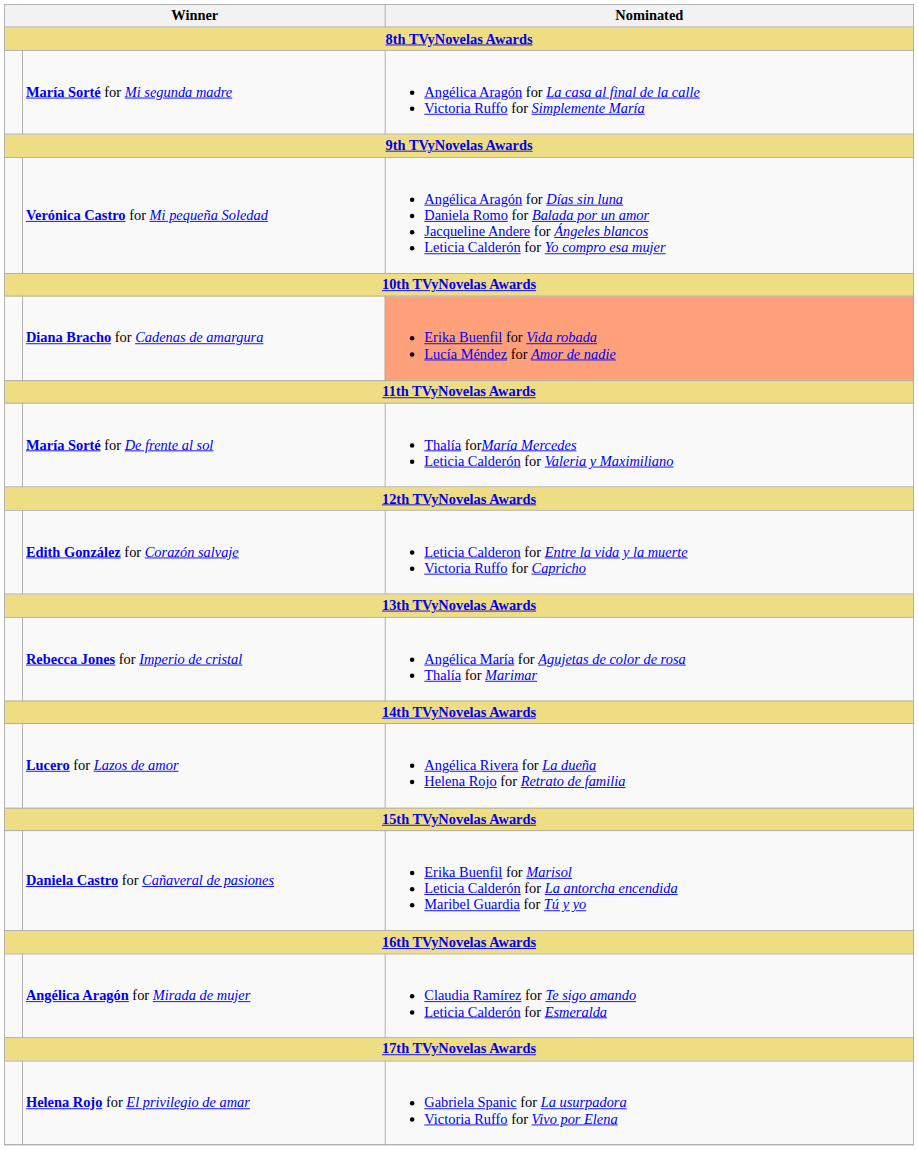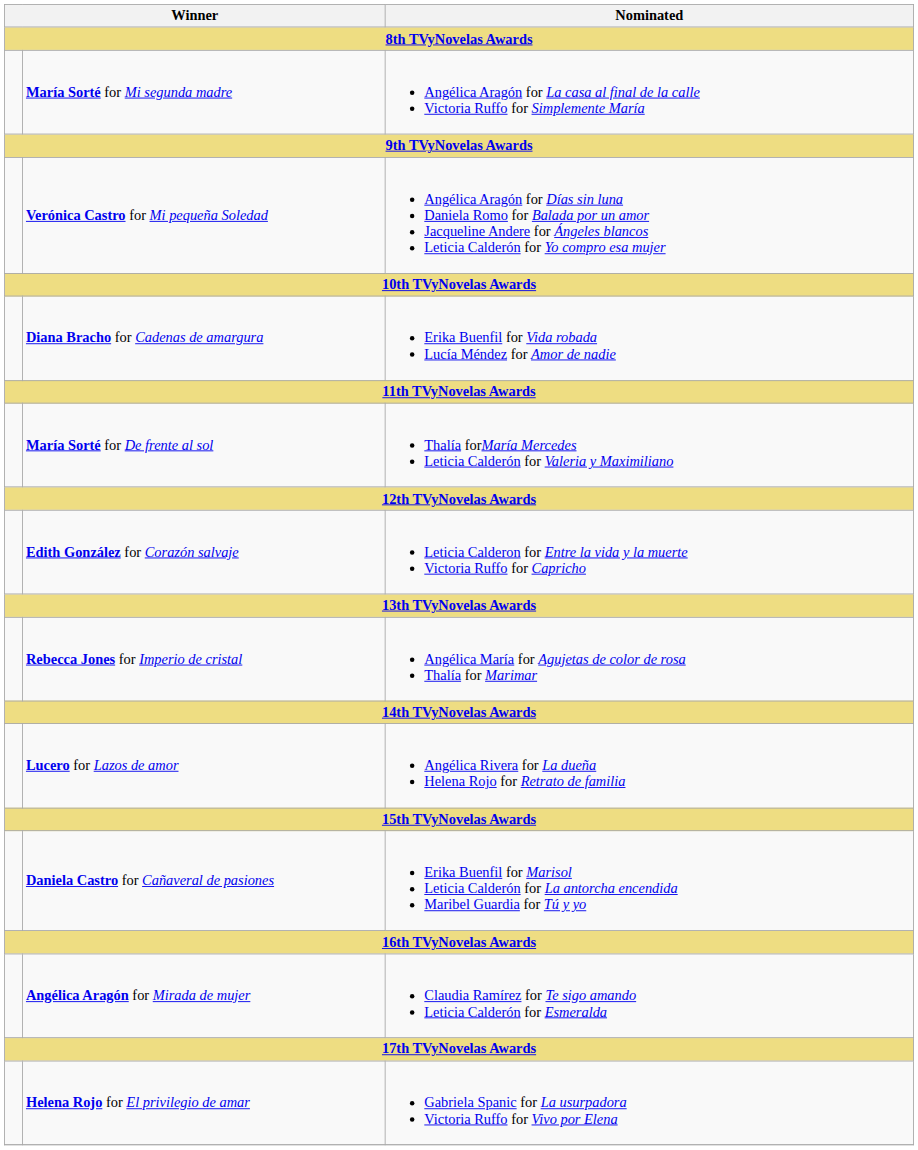(649, 346) lightsalmon background -> (649, 346) no background
